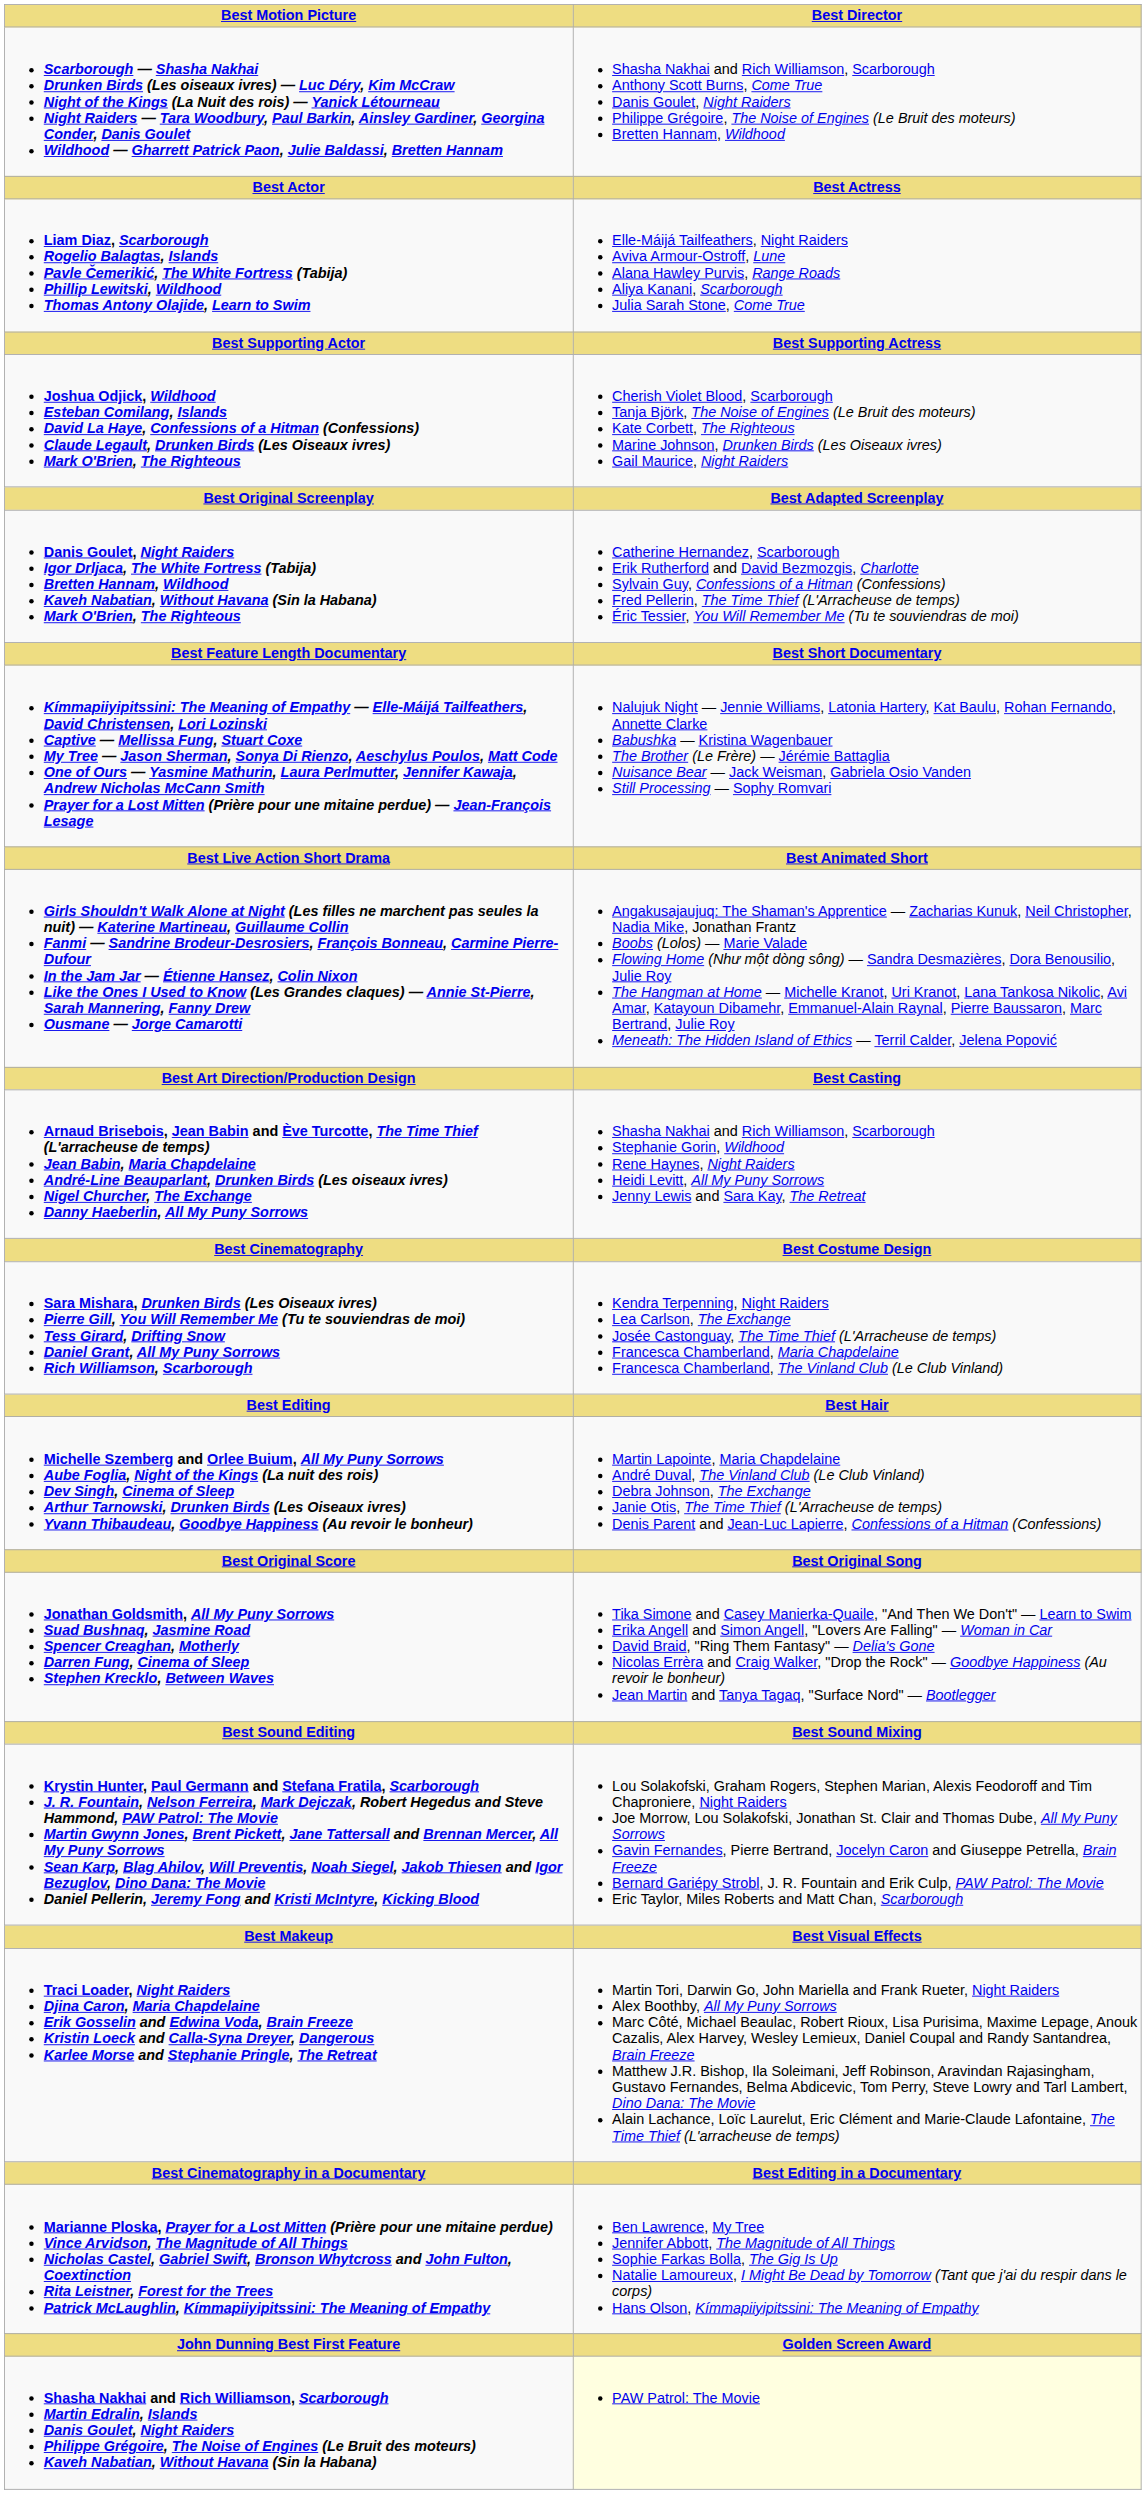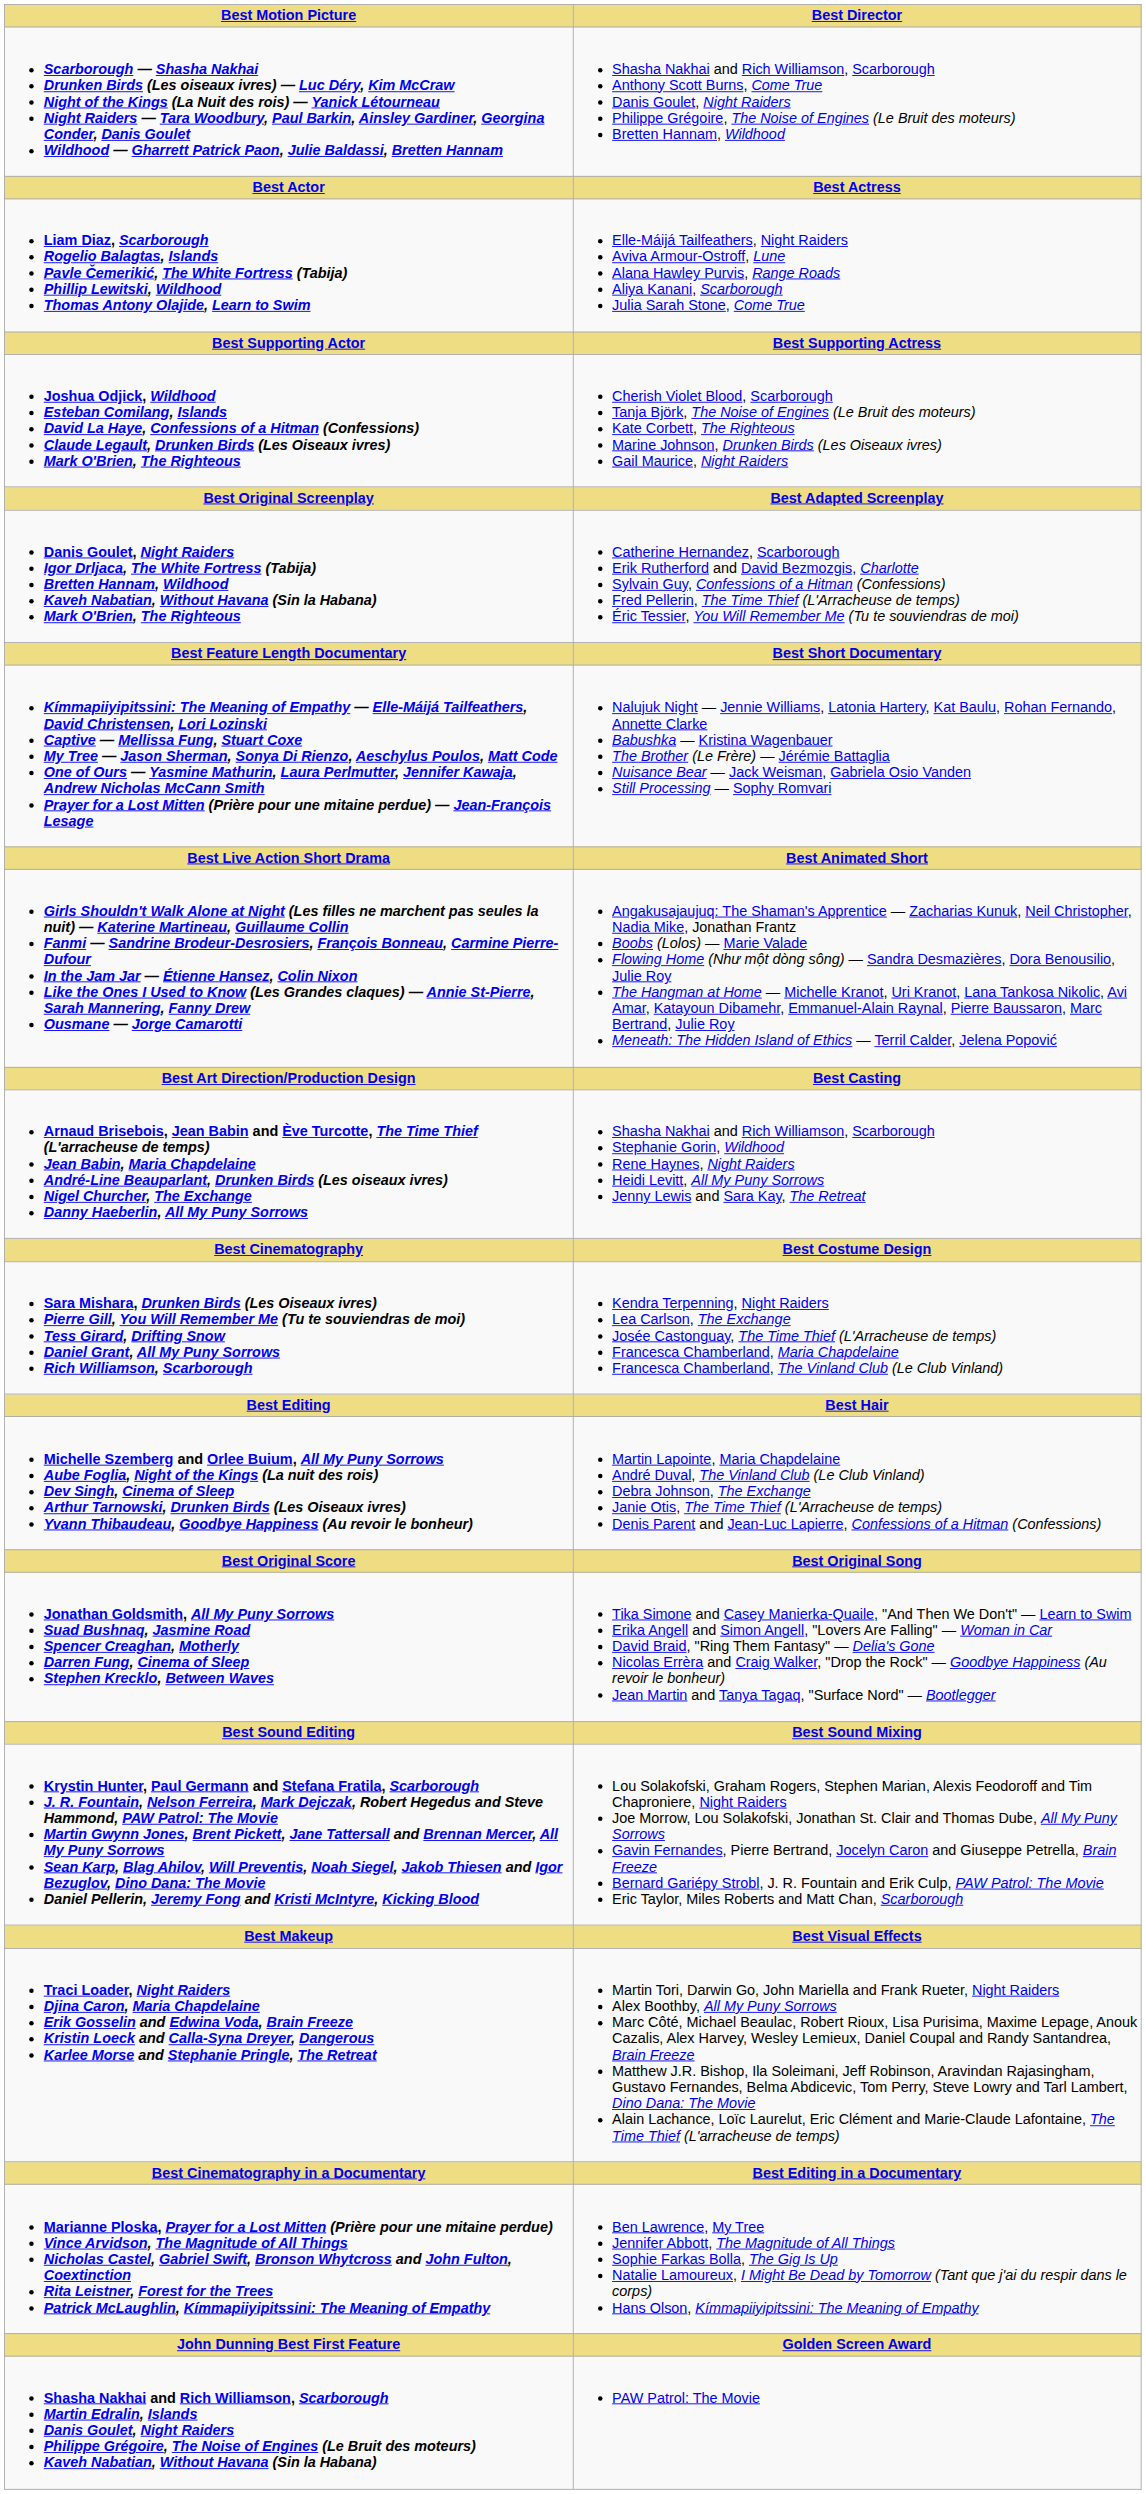(857, 2398) lightyellow background -> (857, 2398) no background
